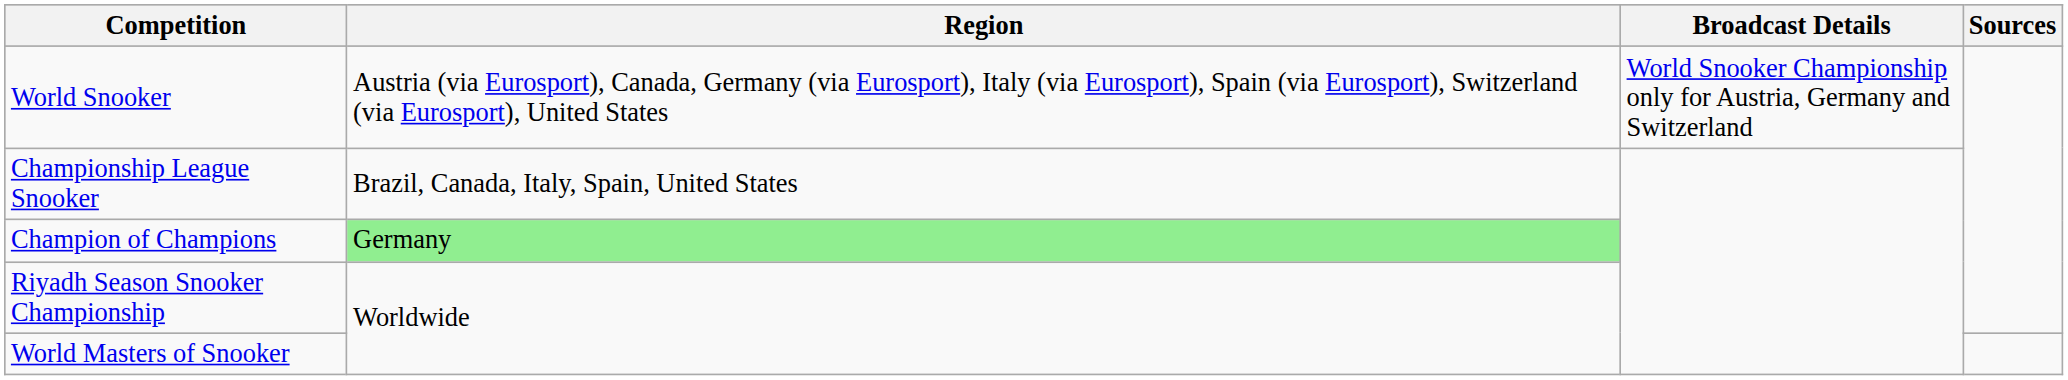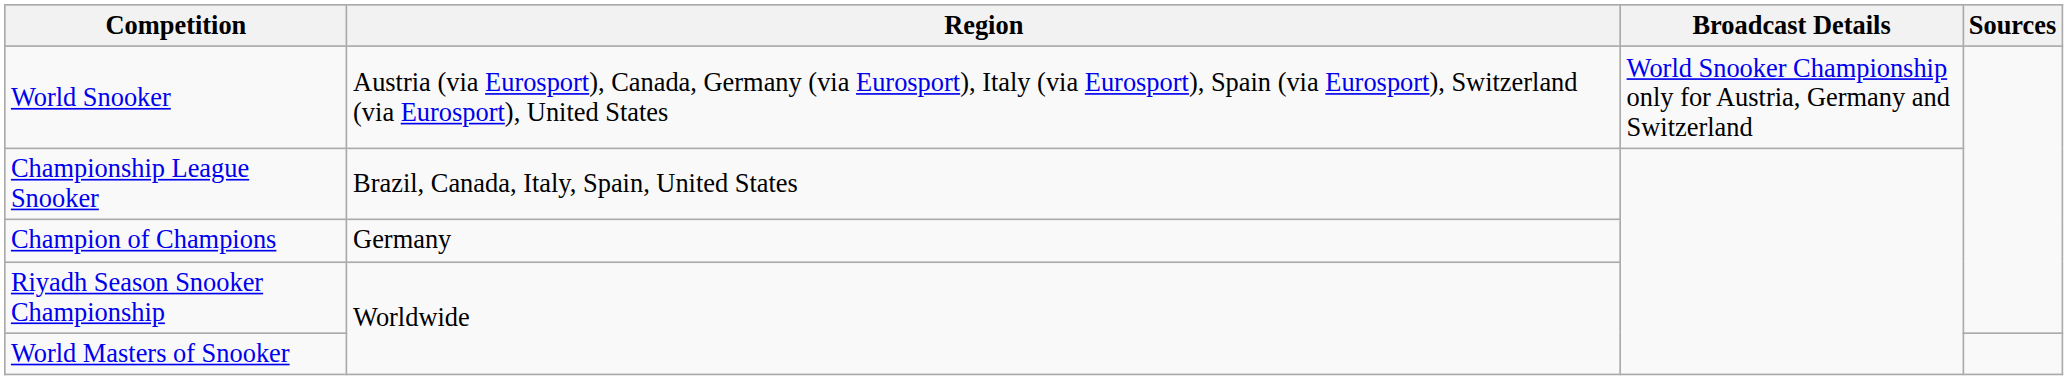(402, 240) lightgreen background -> (402, 240) no background
